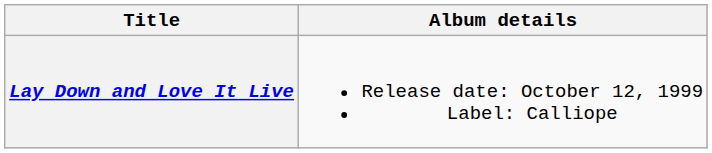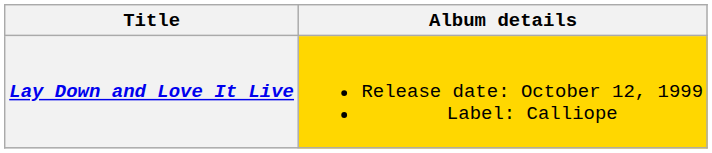(503, 103) no background -> (503, 103) gold background
